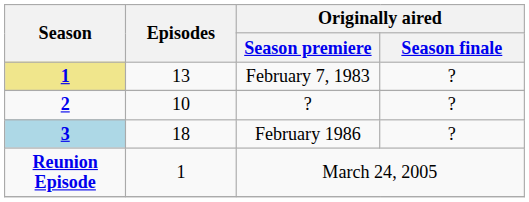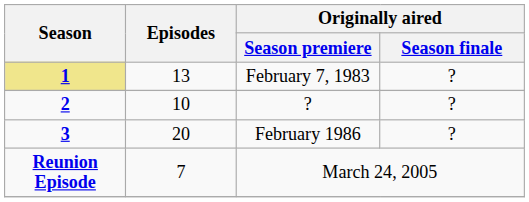(65, 133) lightblue background -> (65, 133) no background
(181, 133) 18 -> (181, 133) 20
(181, 172) 1 -> (181, 172) 7
